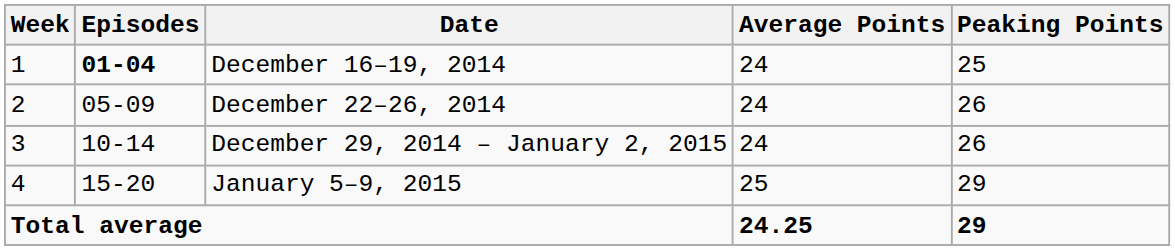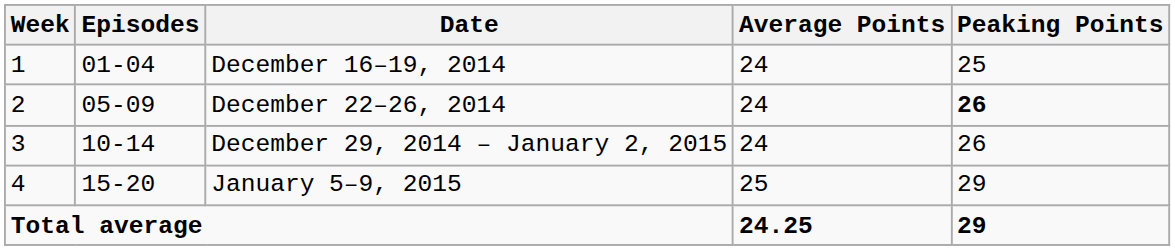(118, 65) bold -> (118, 65) normal
(972, 105) normal -> (972, 105) bold
